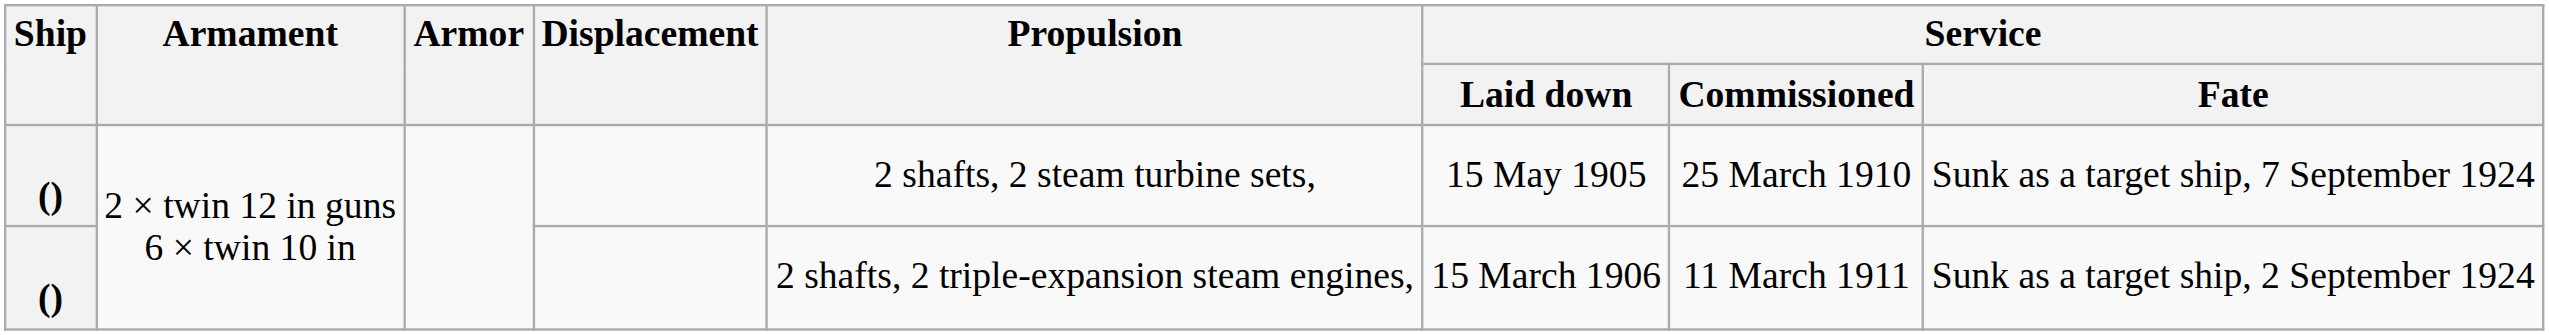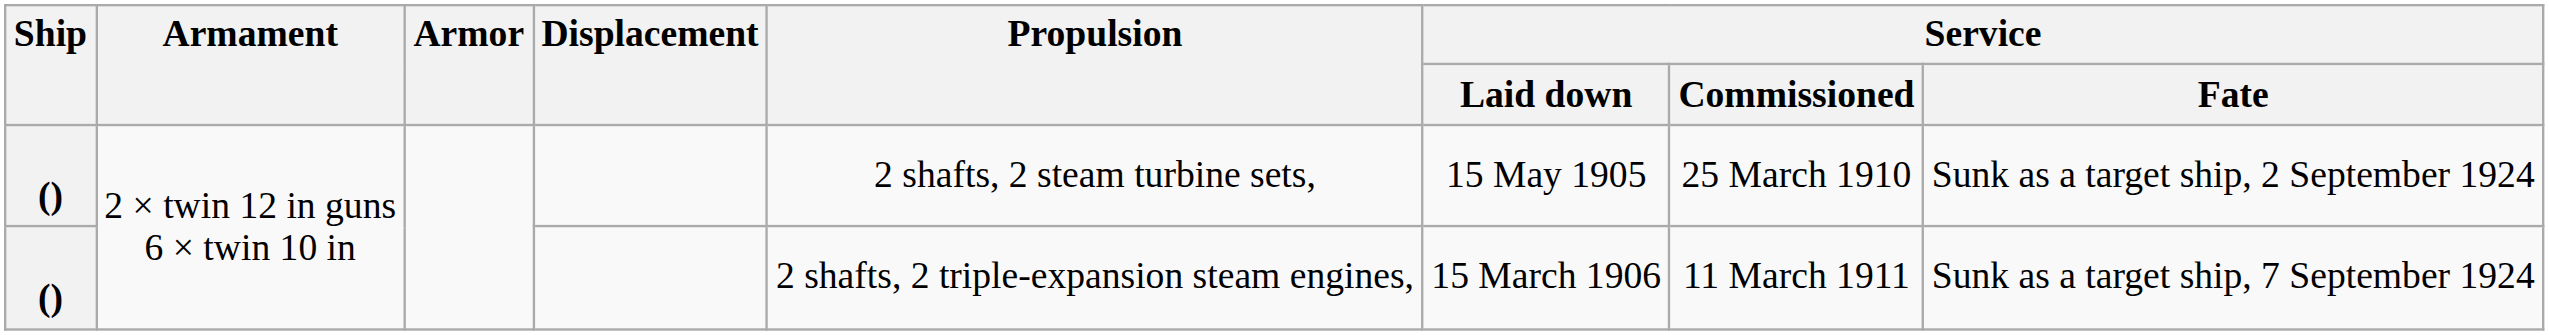(2233, 174) Sunk as a target ship, 7 September 1924 -> (2233, 174) Sunk as a target ship, 2 September 1924
(2233, 276) Sunk as a target ship, 2 September 1924 -> (2233, 276) Sunk as a target ship, 7 September 1924
